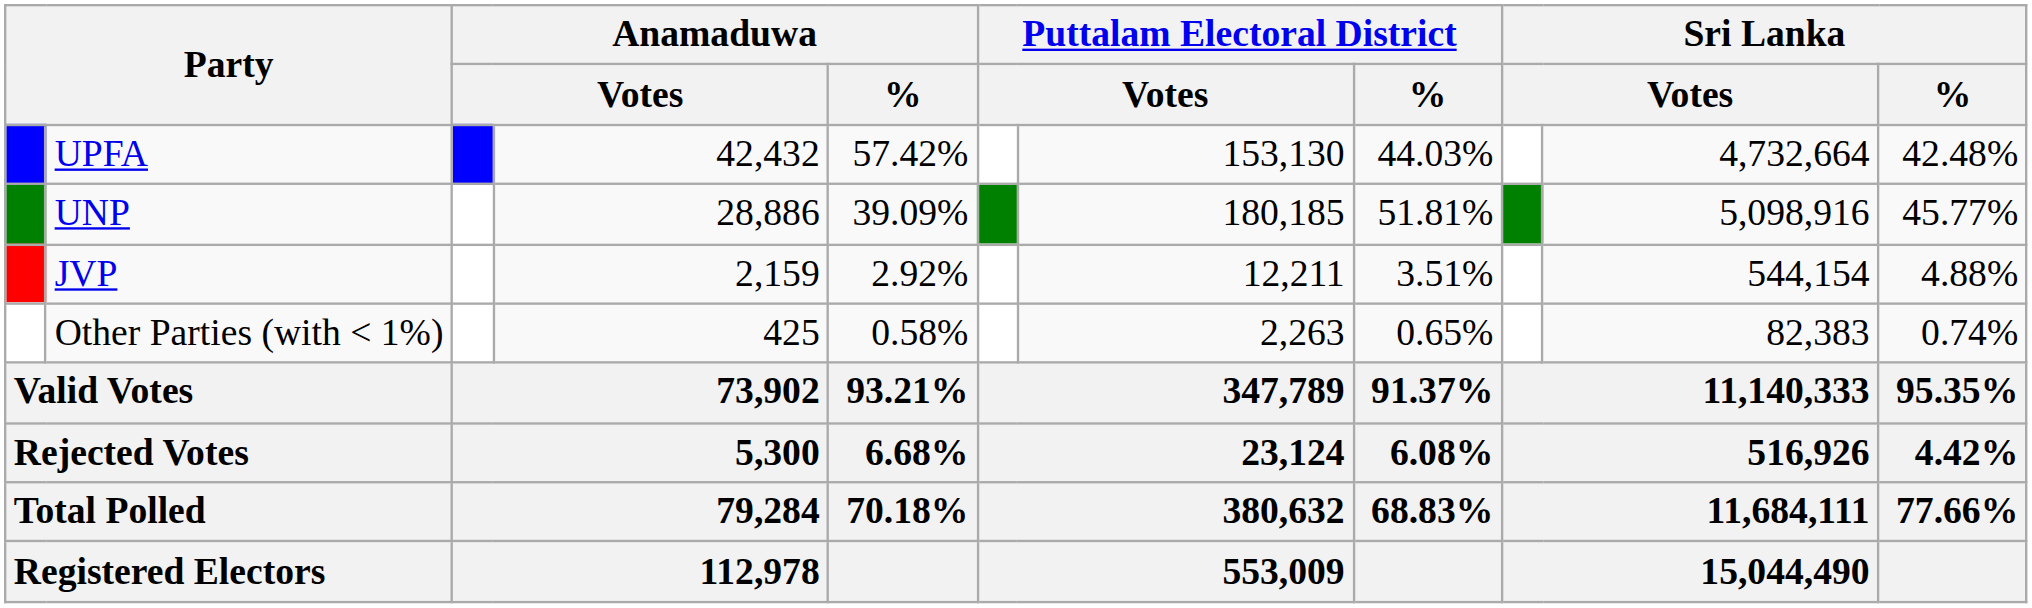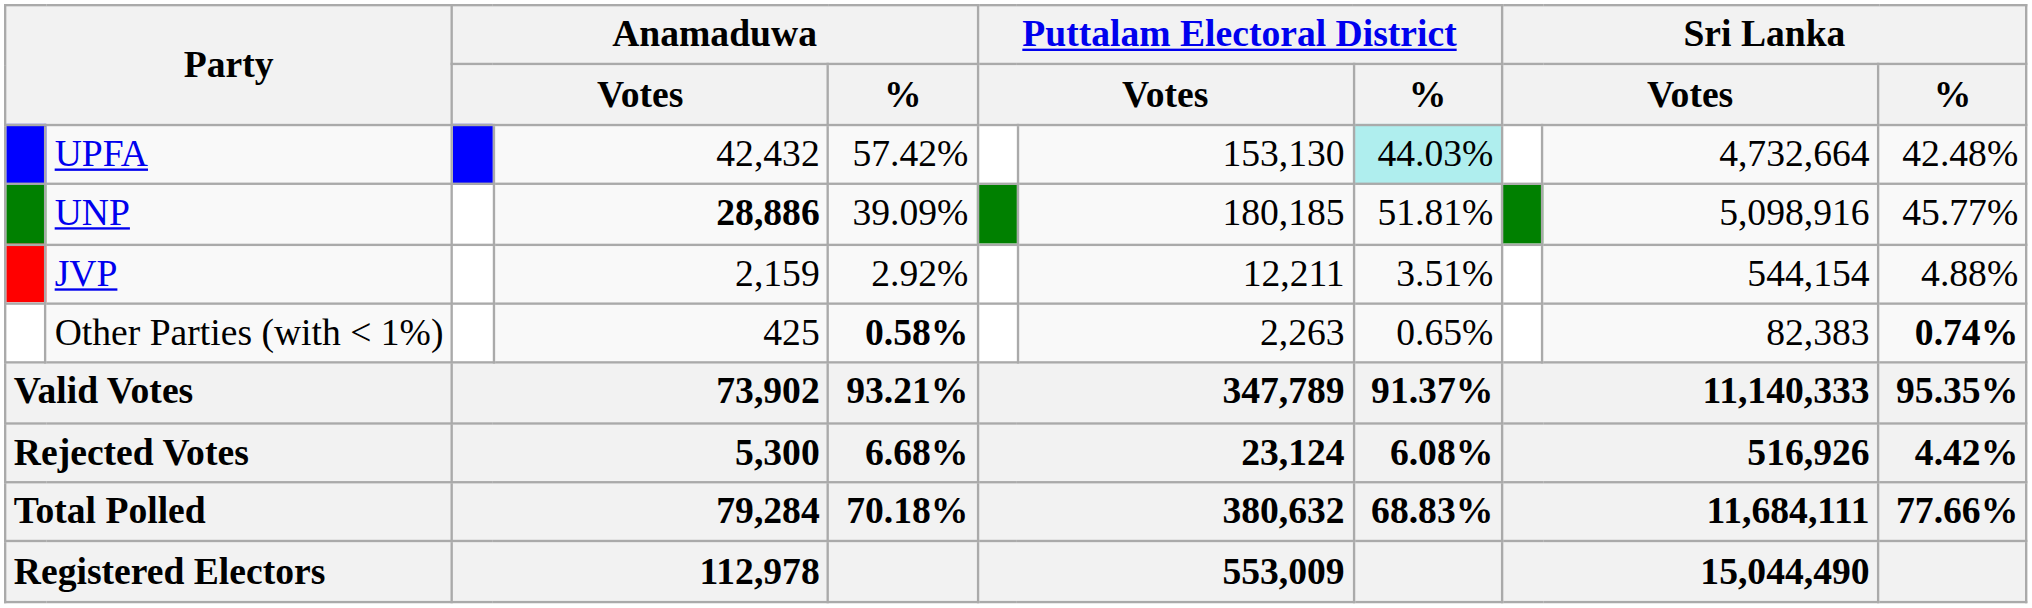(1435, 153) no background -> (1435, 153) paleturquoise background
(768, 213) normal -> (768, 213) bold
(920, 332) normal -> (917, 332) bold
(1970, 332) normal -> (1967, 332) bold
